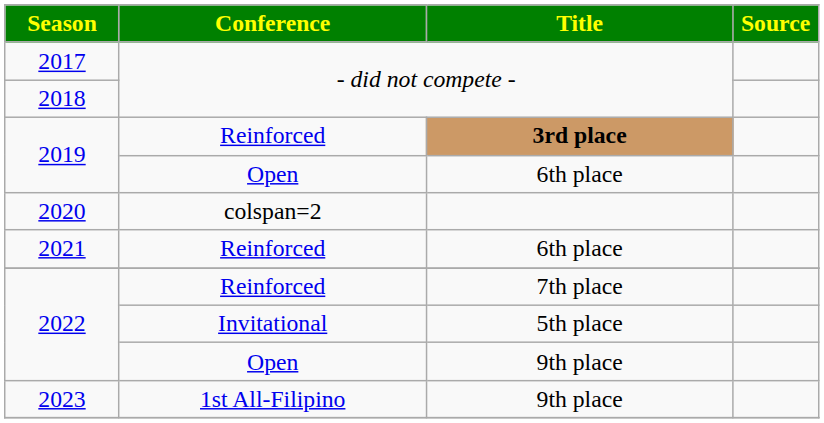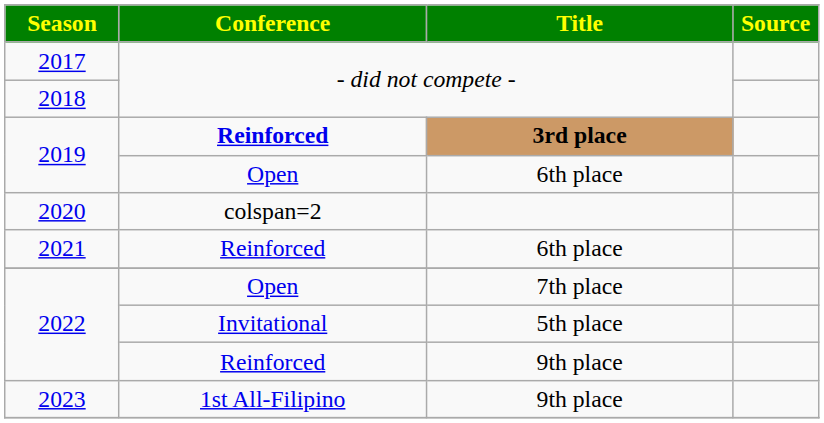(273, 135) normal -> (273, 135) bold
(273, 286) Reinforced -> (273, 286) Open
(273, 361) Open -> (273, 361) Reinforced
